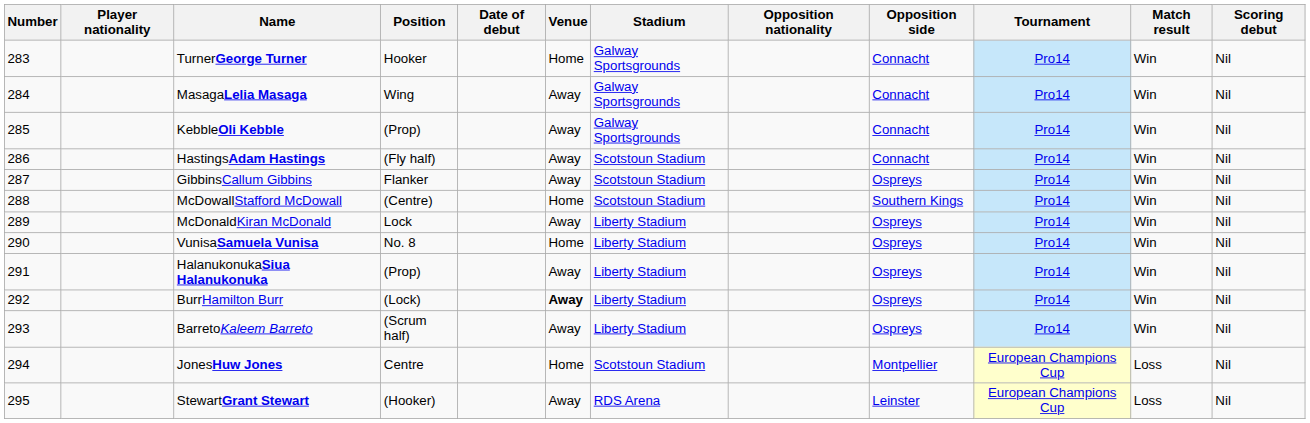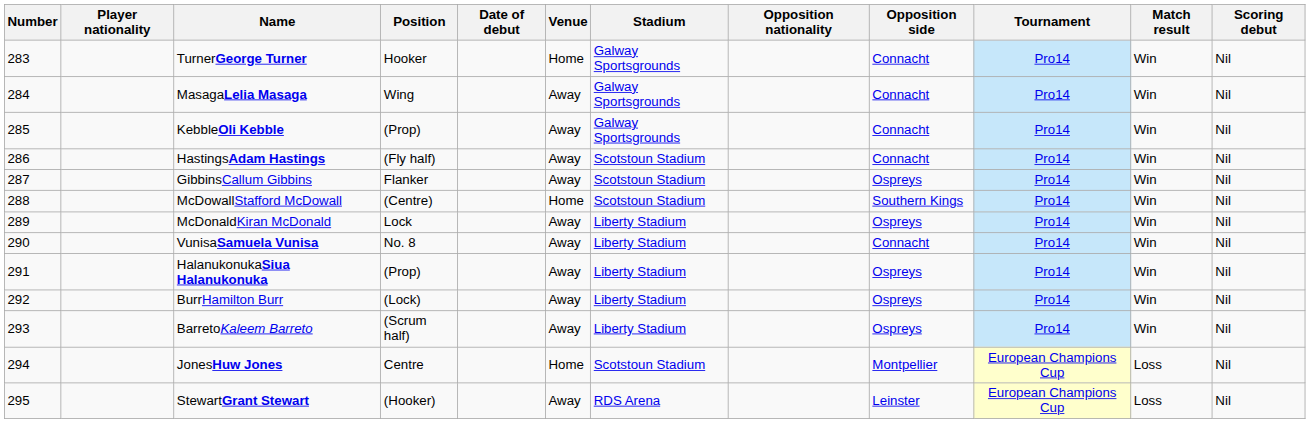(566, 243) Home -> (565, 243) Away
(897, 243) Ospreys -> (901, 243) Connacht
(566, 300) bold -> (565, 300) normal
